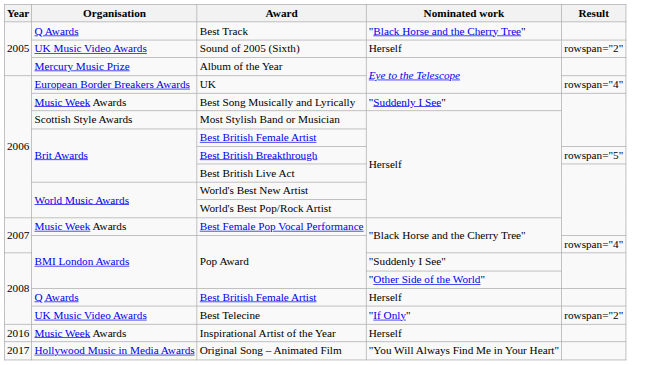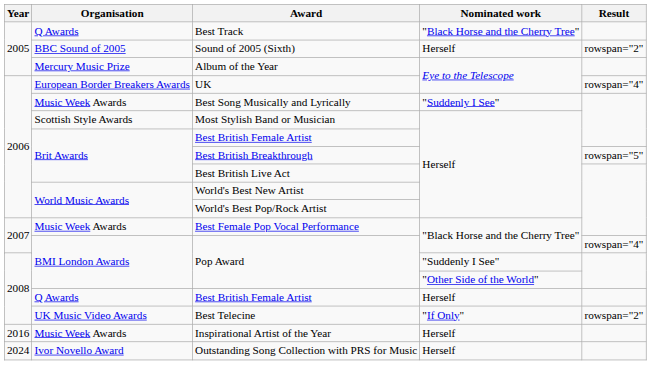(91, 48) UK Music Video Awards -> (80, 48) BBC Sound of 2005
- row: (18, 350)
+ row: (18, 350)
